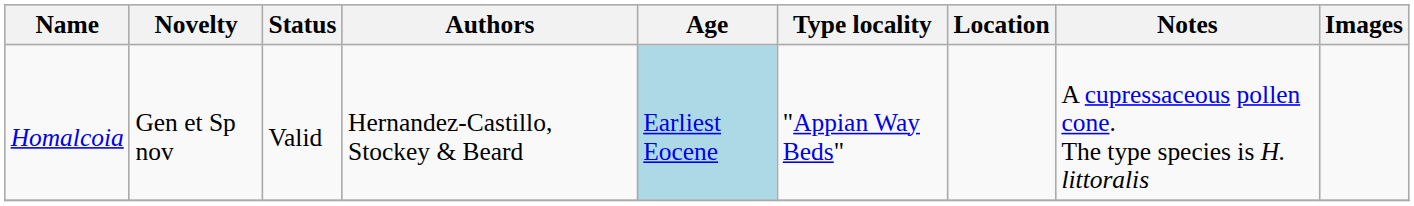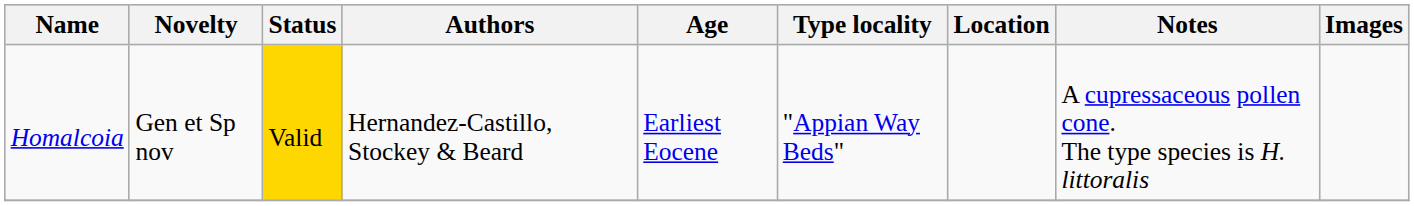(295, 136) no background -> (295, 136) gold background
(682, 136) lightblue background -> (682, 136) no background
